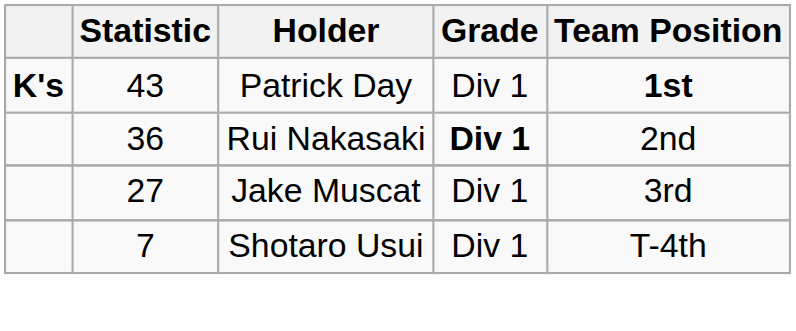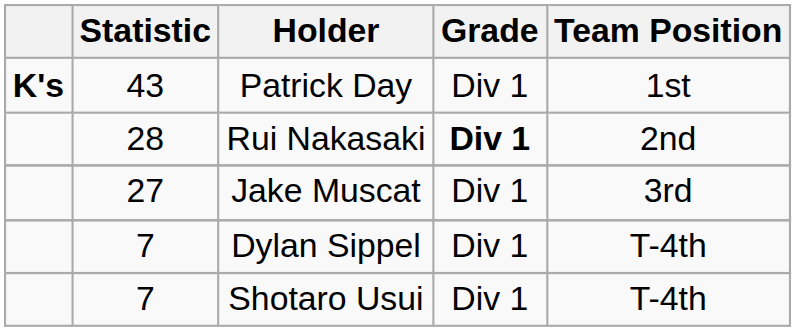(668, 84) bold -> (668, 84) normal
(145, 138) 36 -> (145, 138) 28
+ row: (326, 245)
